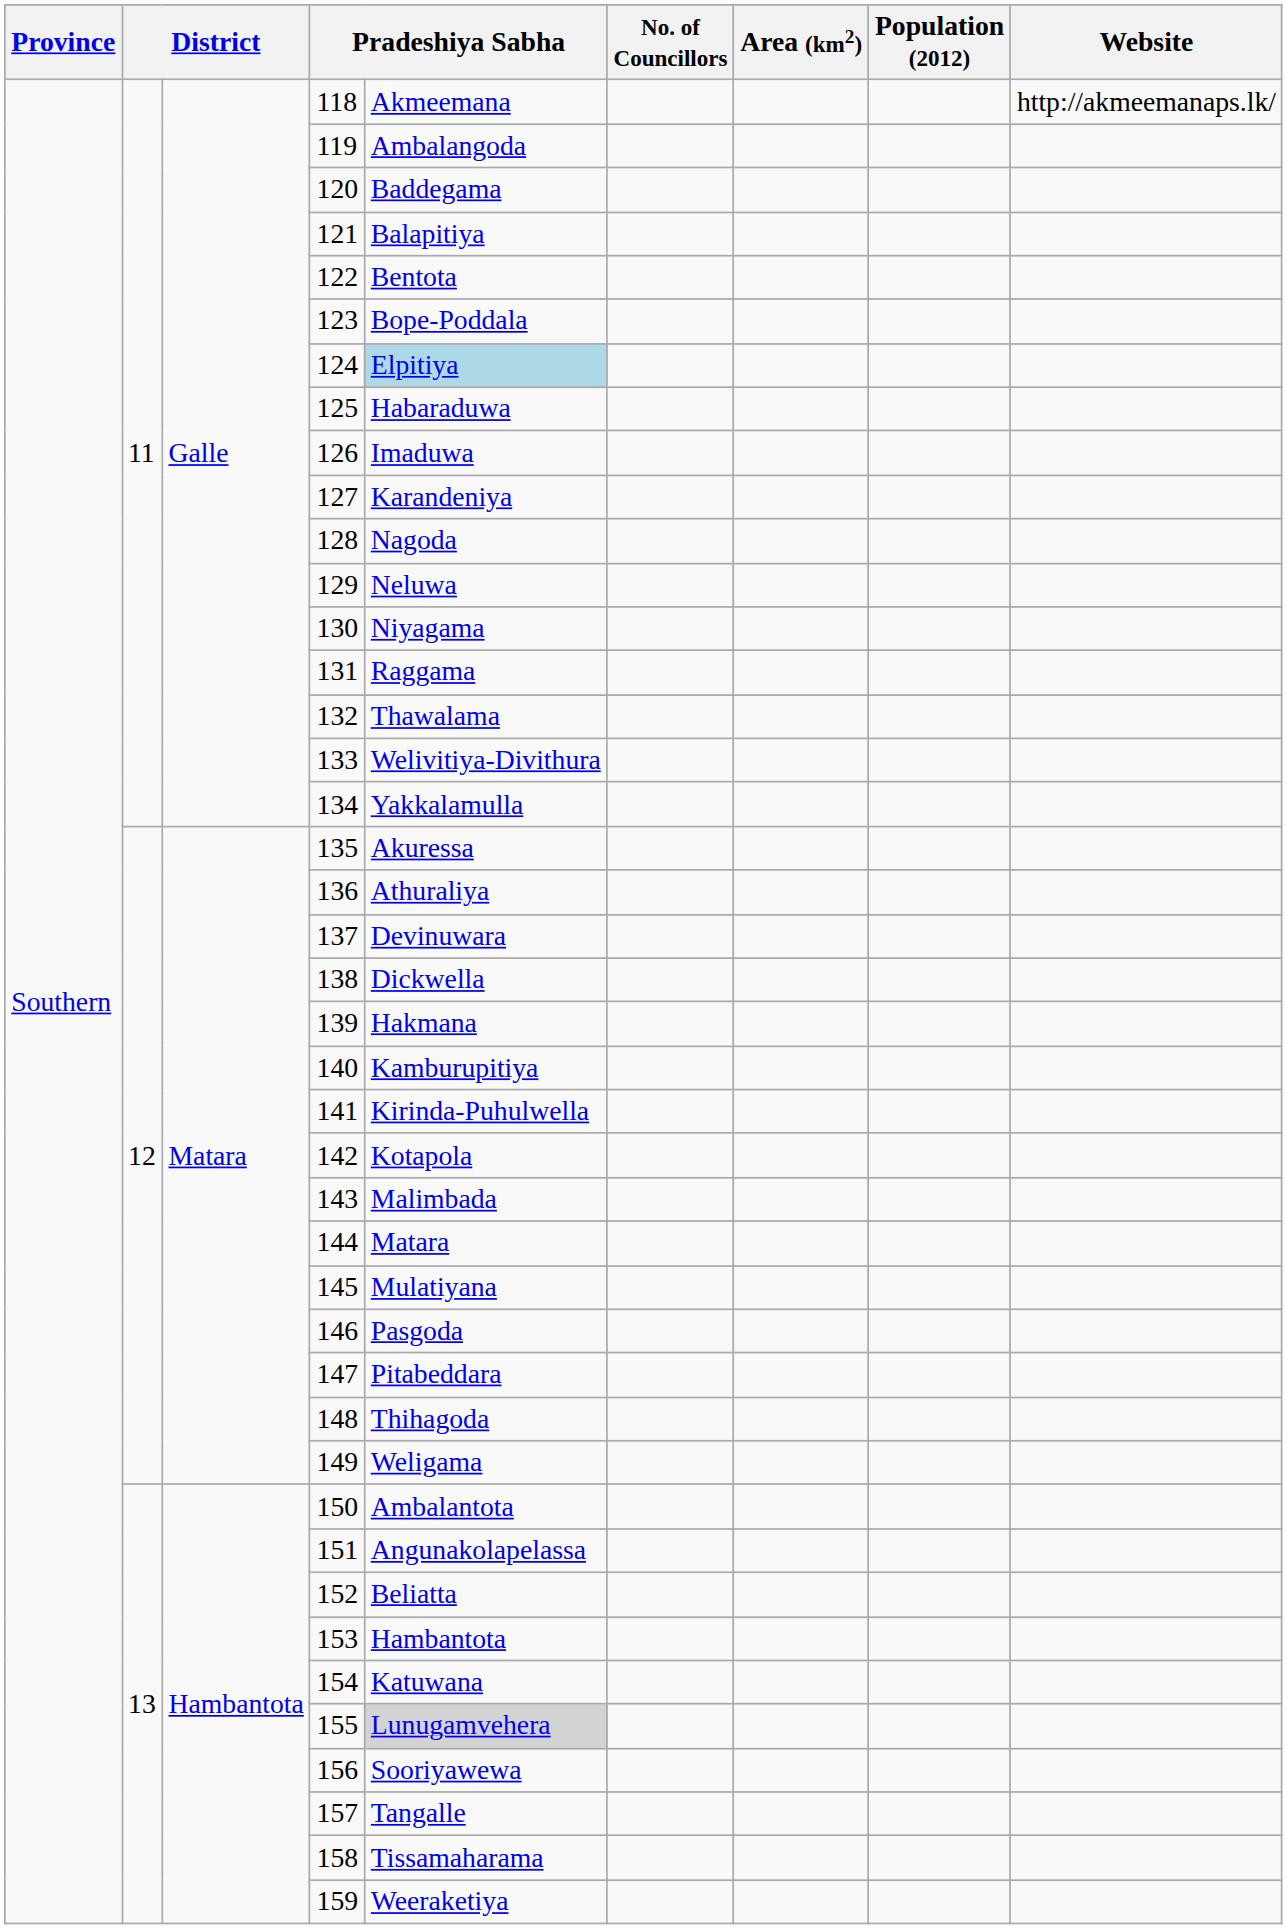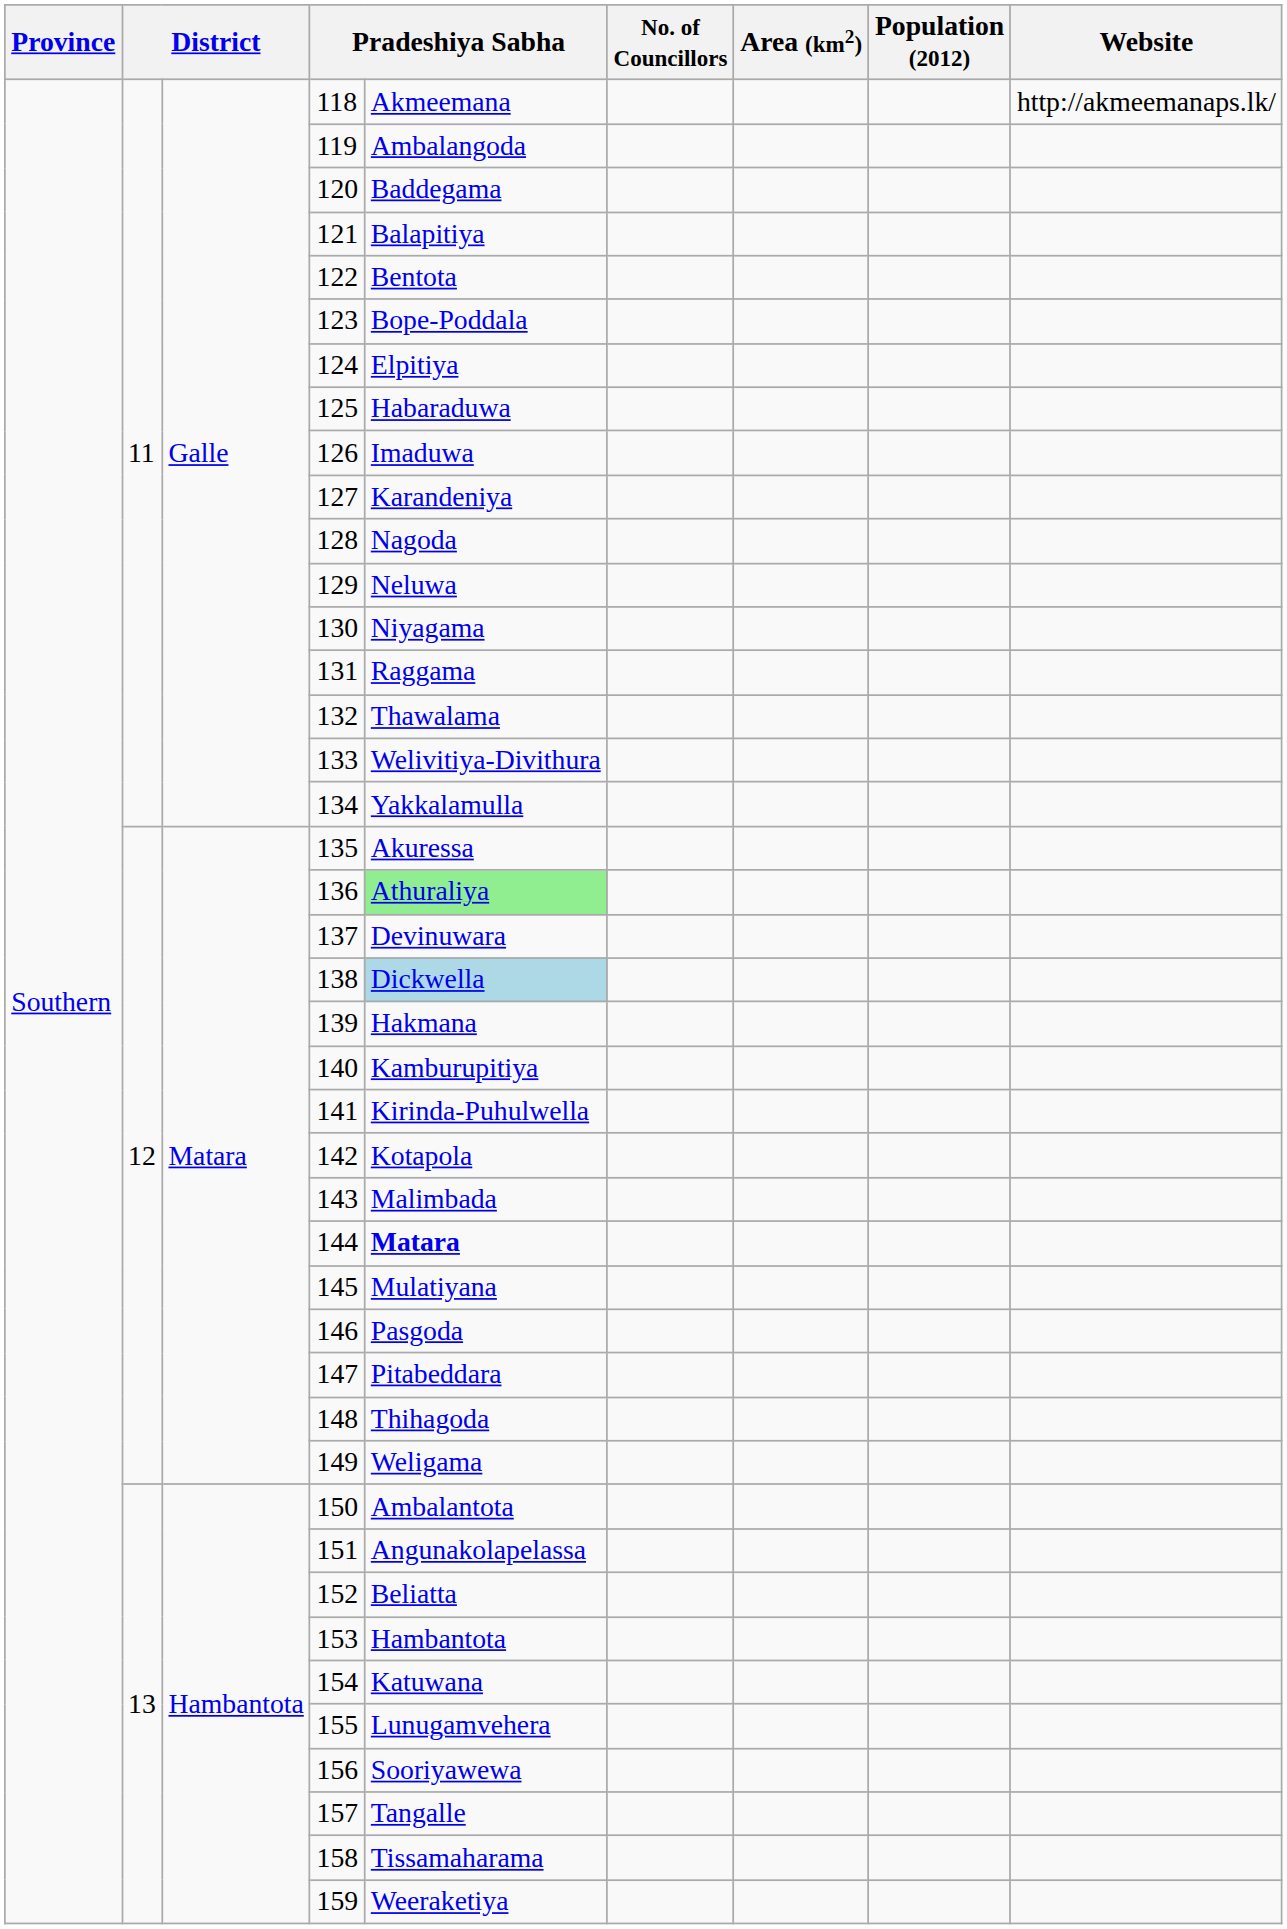(415, 364) lightblue background -> (415, 364) no background
(430, 891) no background -> (430, 891) lightgreen background
(428, 979) no background -> (428, 979) lightblue background
(410, 1242) normal -> (415, 1242) bold
(461, 1725) lightgrey background -> (461, 1725) no background
